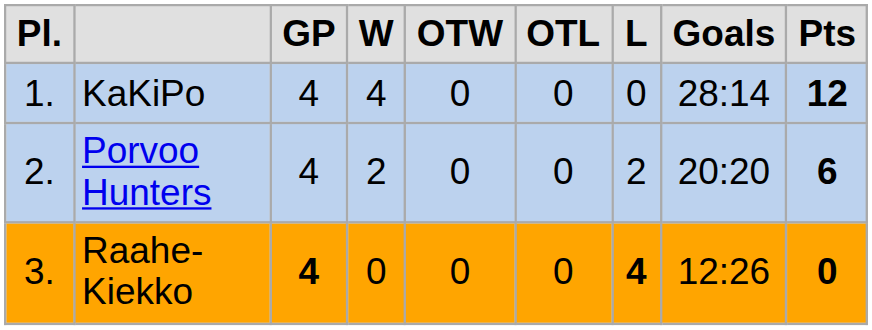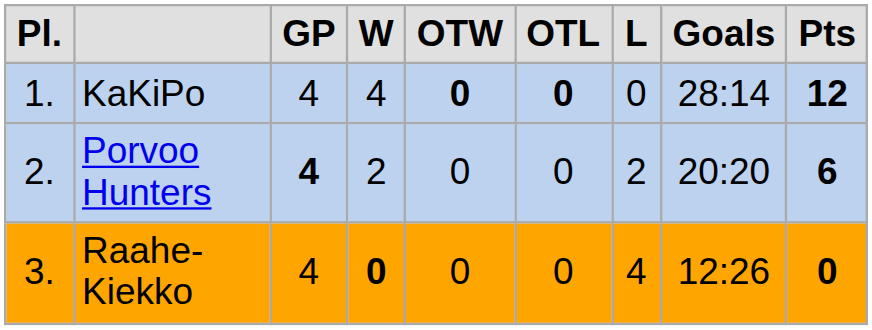(460, 92) normal -> (460, 92) bold
(563, 92) normal -> (563, 92) bold
(309, 171) normal -> (309, 171) bold
(309, 272) bold -> (309, 272) normal
(376, 272) normal -> (376, 272) bold
(636, 272) bold -> (636, 272) normal
